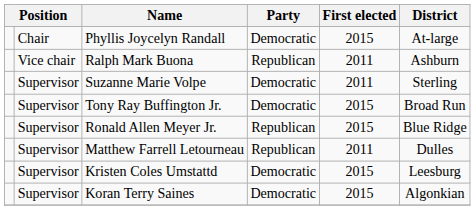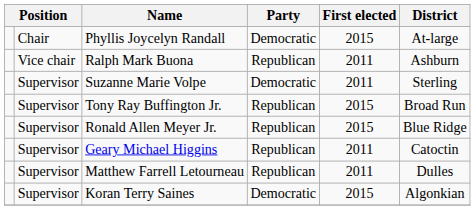(283, 104) Democratic -> (283, 104) Republican
+ row: (151, 149)
- row: (151, 171)
